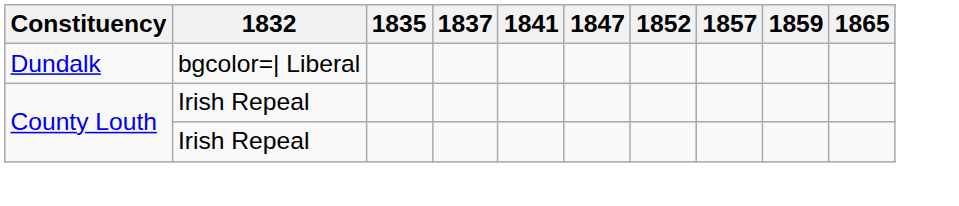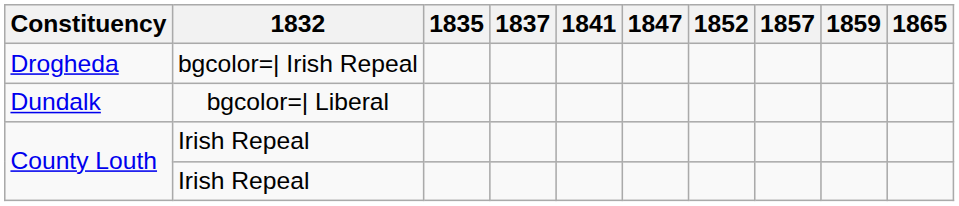+ row: (65, 63)
